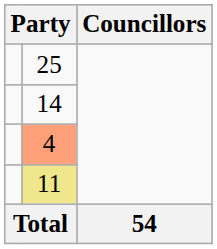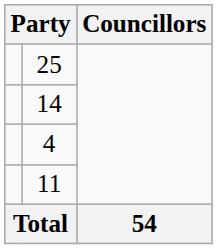(49, 143) lightsalmon background -> (49, 143) no background
(49, 183) khaki background -> (49, 183) no background
